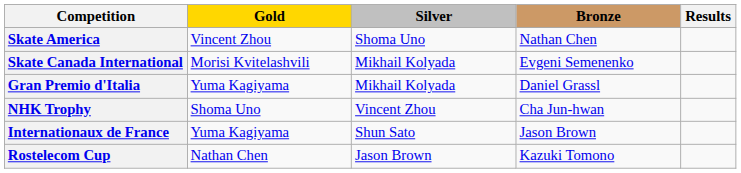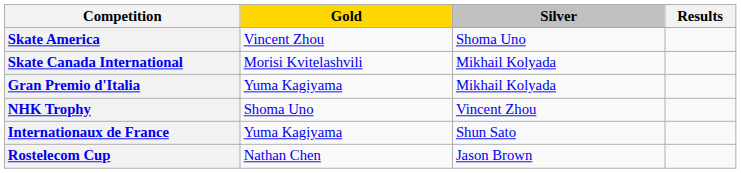- column: (598, 16)
